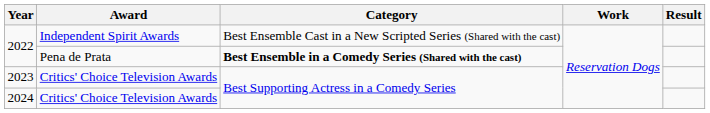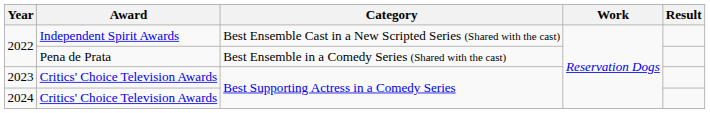(372, 56) bold -> (365, 56) normal
